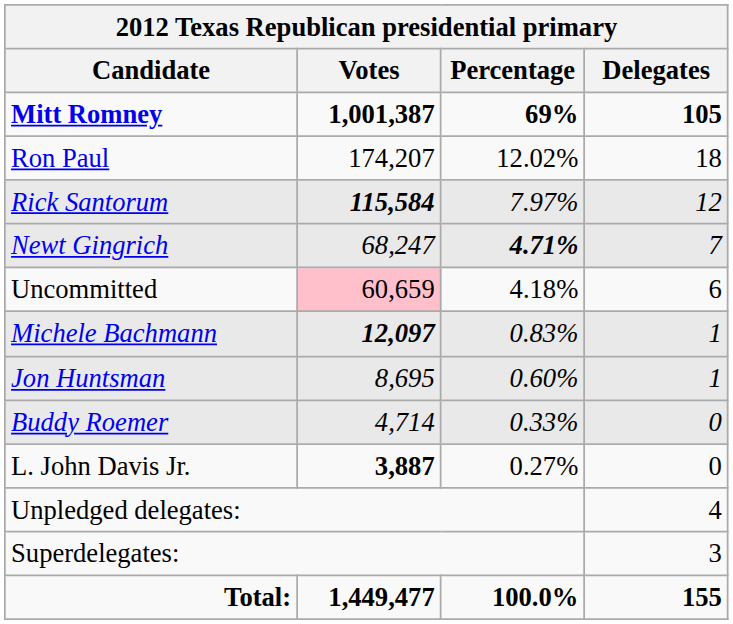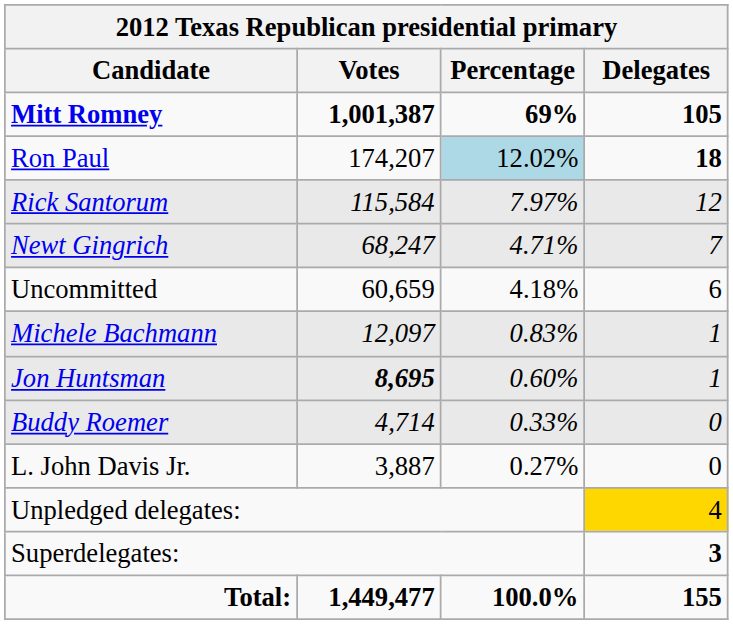(537, 158) no background -> (537, 158) lightblue background
(709, 158) normal -> (709, 158) bold
(392, 202) bold -> (392, 202) normal
(544, 245) bold -> (544, 245) normal
(398, 289) pink background -> (398, 289) no background
(398, 333) bold -> (398, 333) normal
(405, 377) normal -> (405, 377) bold
(405, 465) bold -> (405, 465) normal
(715, 509) no background -> (715, 509) gold background
(715, 552) normal -> (715, 552) bold
